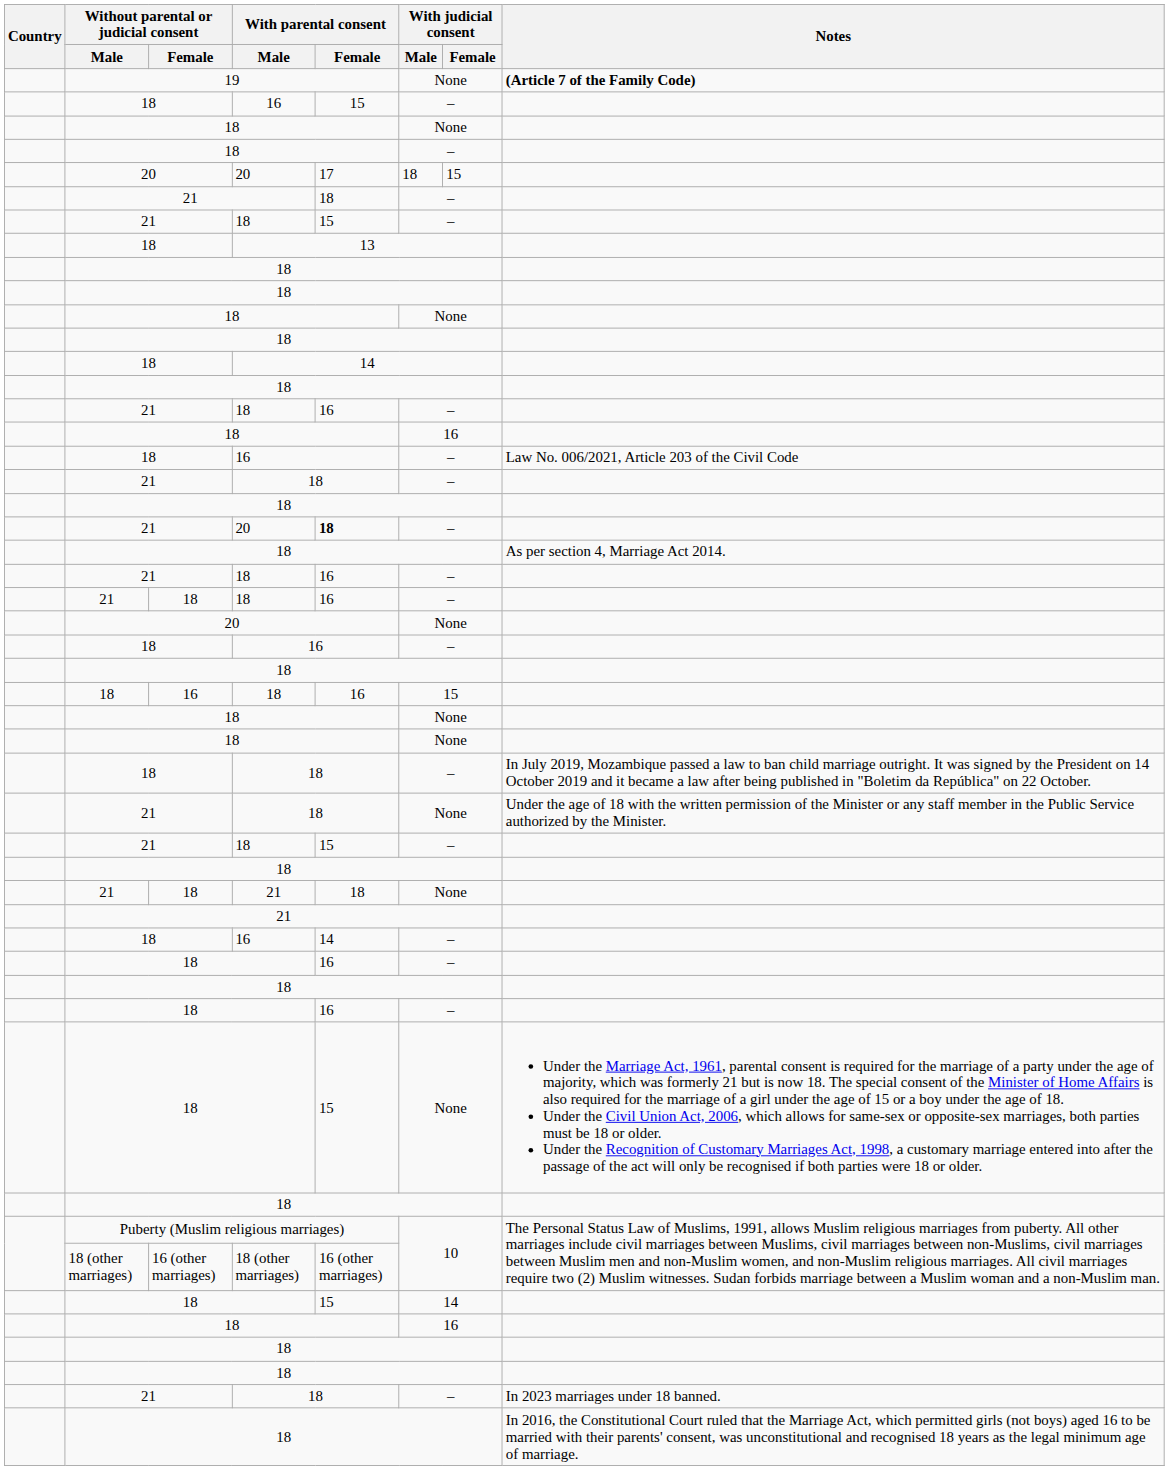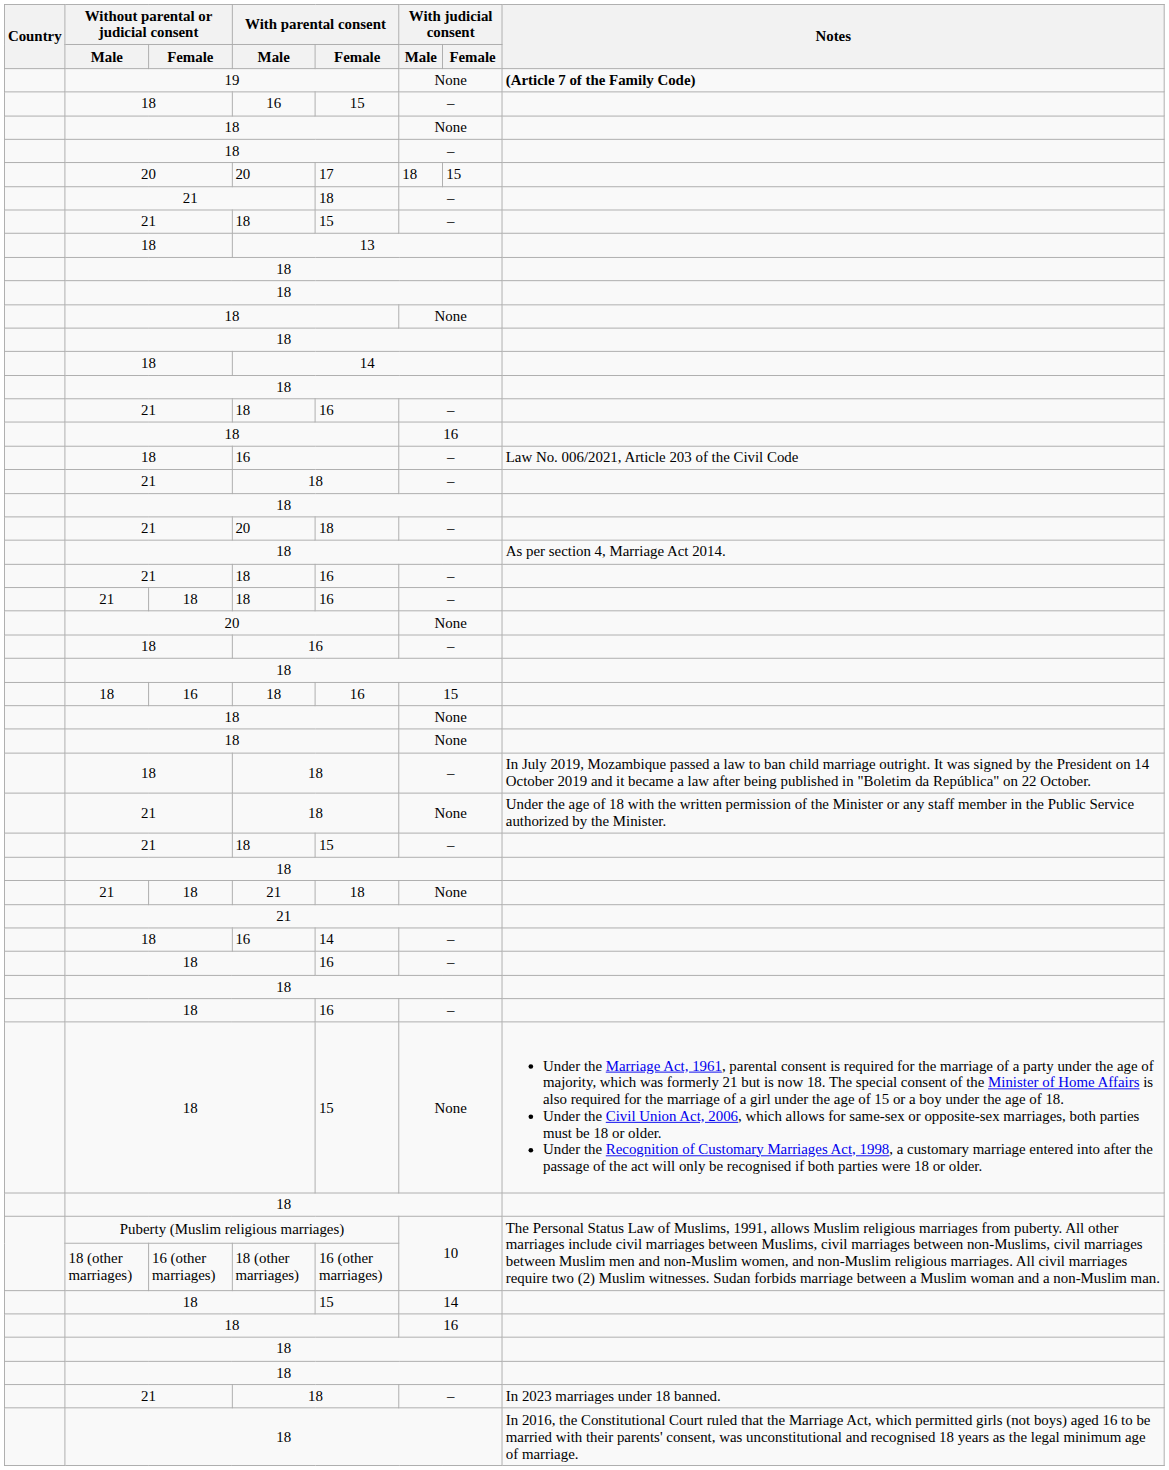(326, 528) bold -> (326, 528) normal
